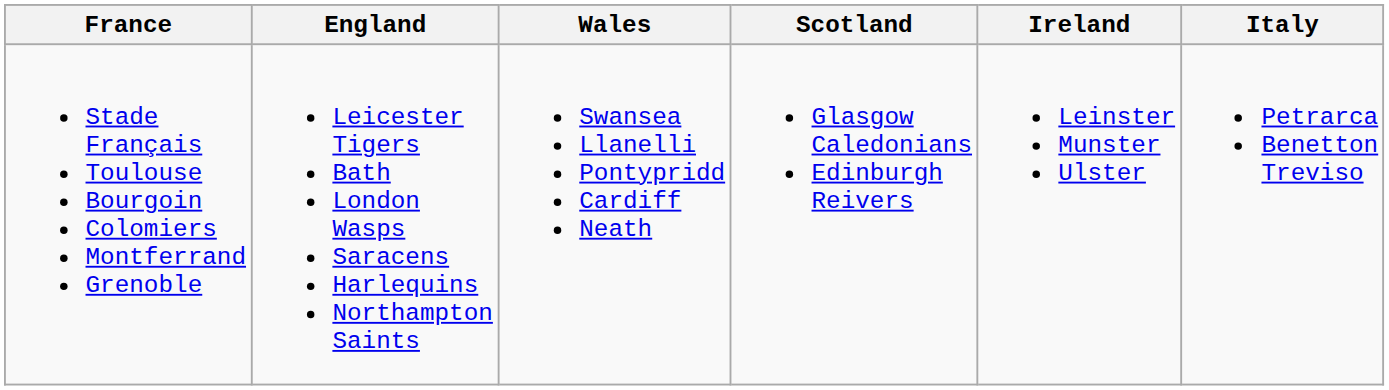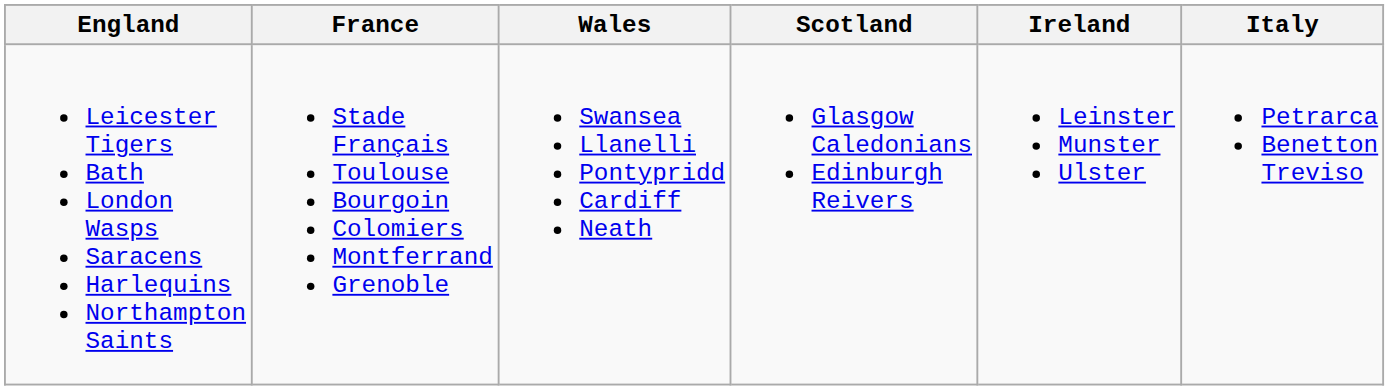columns swapped: (128, 25) <-> (375, 25)
